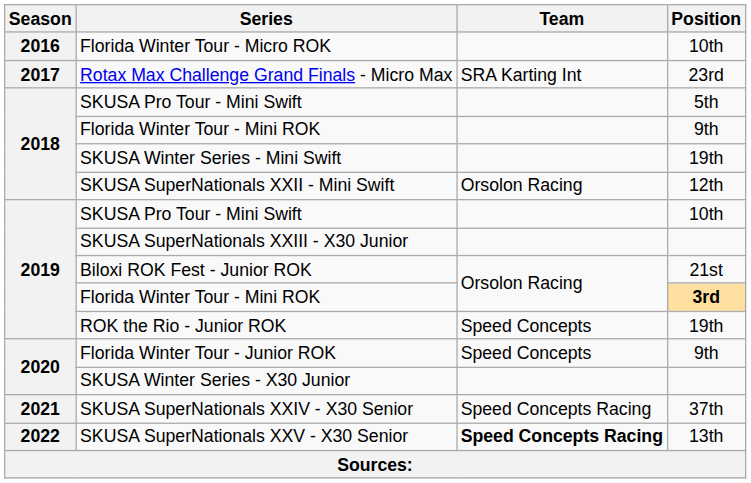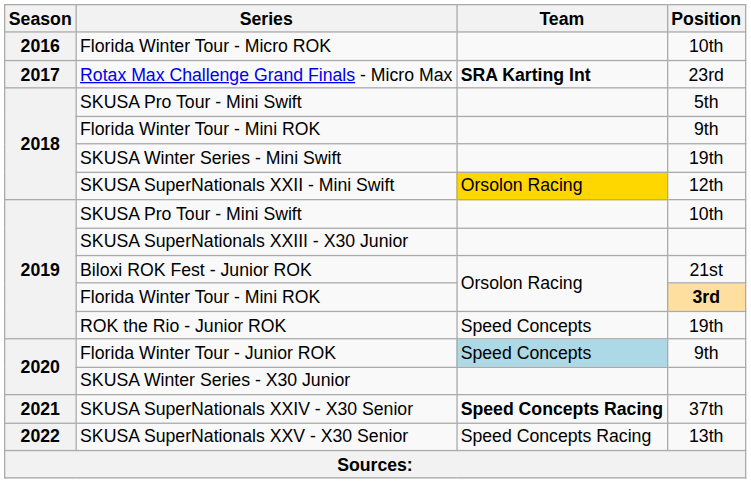(521, 74) normal -> (526, 74) bold
(522, 185) no background -> (522, 185) gold background
(526, 353) no background -> (526, 353) lightblue background
(556, 408) normal -> (562, 408) bold
(562, 436) bold -> (556, 436) normal
